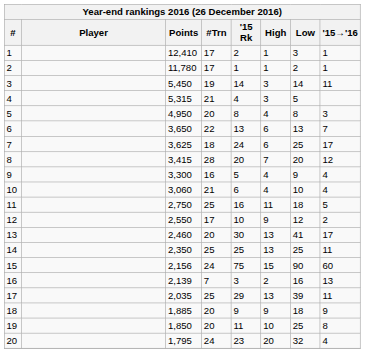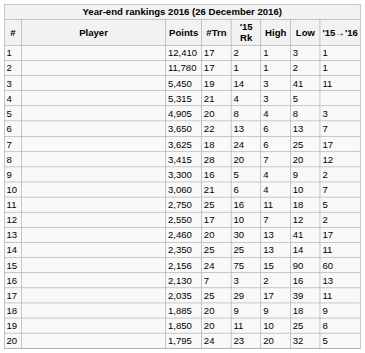(298, 83) 14 -> (298, 83) 41
(180, 114) 4,950 -> (180, 114) 4,905
(325, 174) 4 -> (325, 174) 2
(325, 190) 4 -> (325, 190) 7
(266, 220) 9 -> (266, 220) 7
(298, 250) 25 -> (298, 250) 14
(180, 281) 2,139 -> (180, 281) 2,130
(268, 296) 13 -> (268, 296) 17
(325, 341) 4 -> (325, 341) 5
